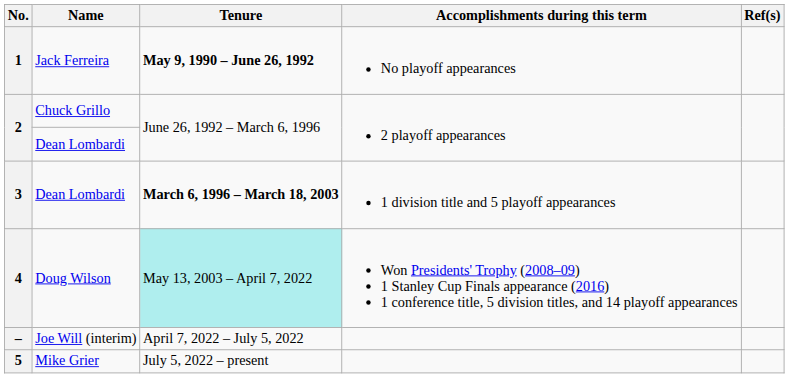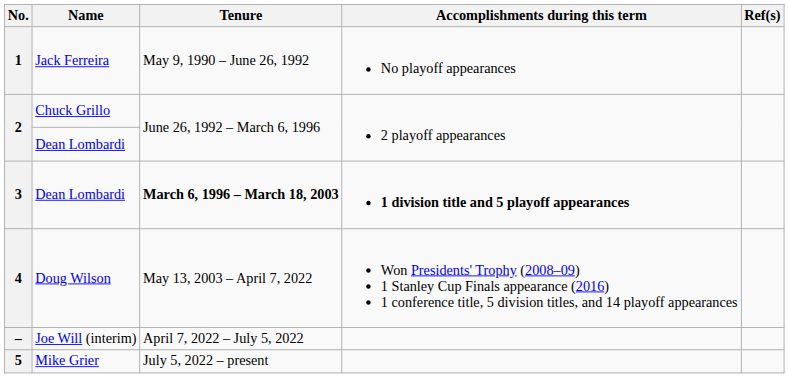(228, 60) bold -> (226, 60) normal
(541, 203) normal -> (541, 203) bold
(228, 277) paleturquoise background -> (228, 277) no background
